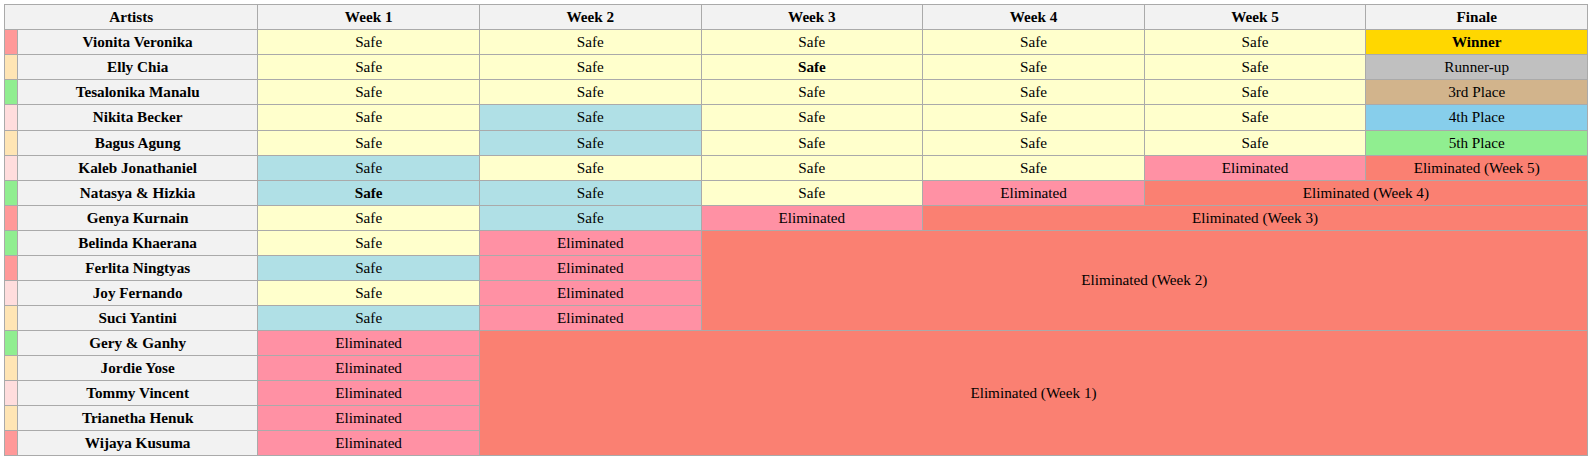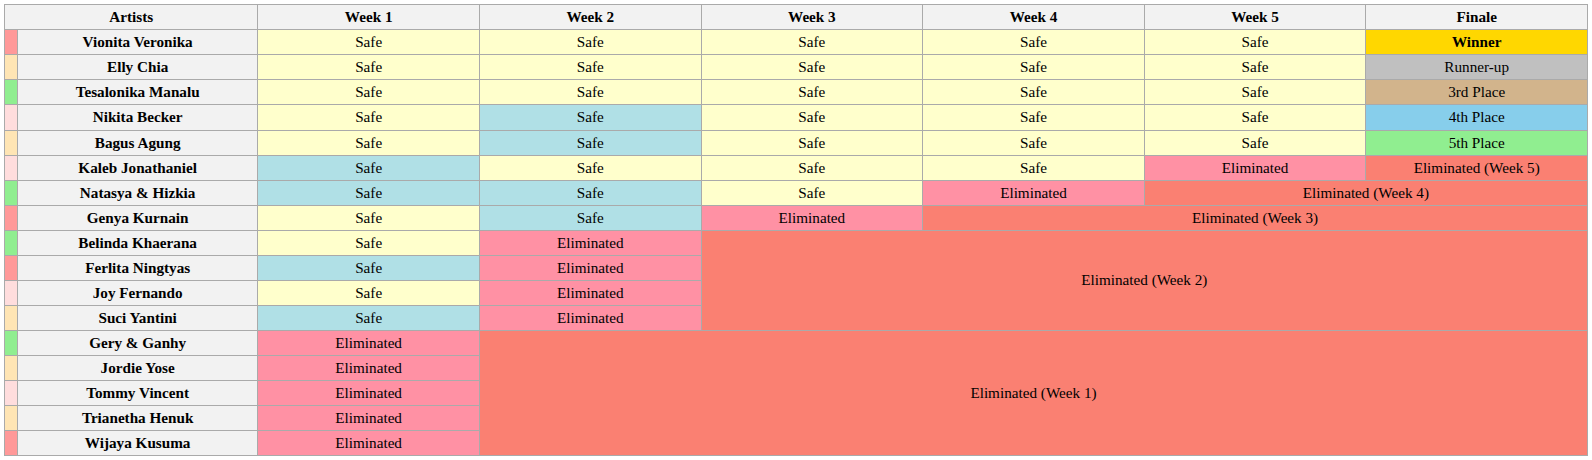(812, 67) bold -> (812, 67) normal
(369, 192) bold -> (369, 192) normal
